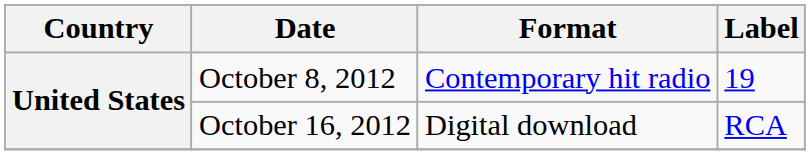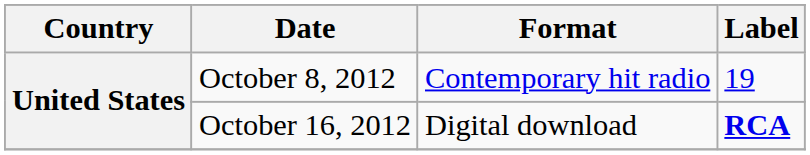(756, 125) normal -> (757, 125) bold
